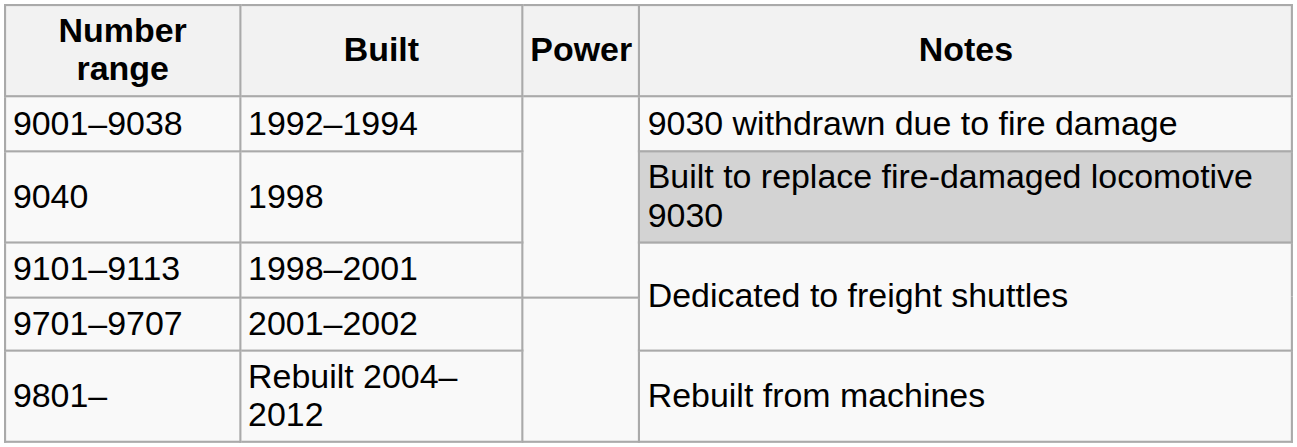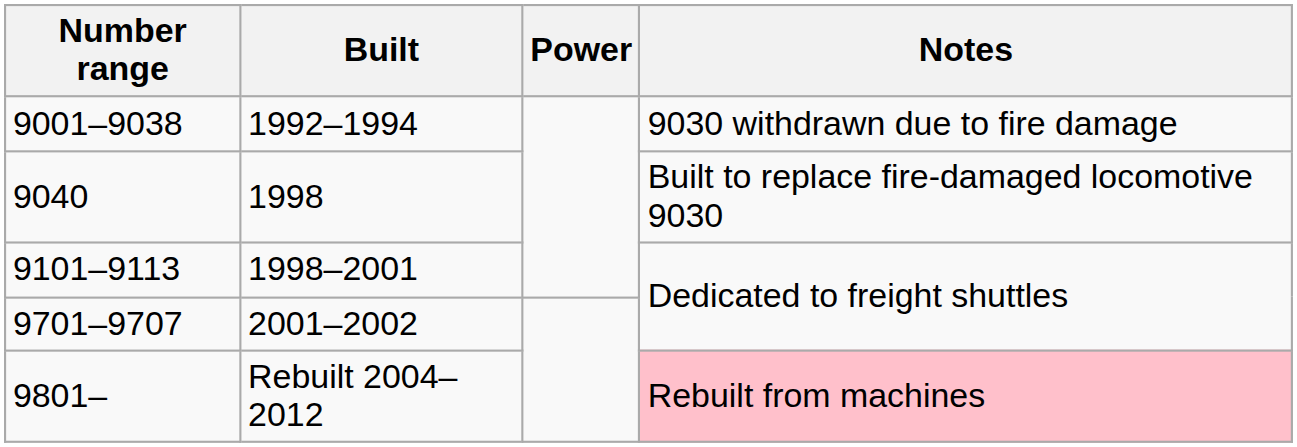(950, 196) lightgrey background -> (950, 196) no background
(816, 395) no background -> (816, 395) pink background
